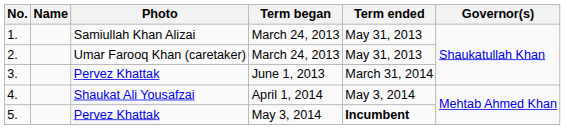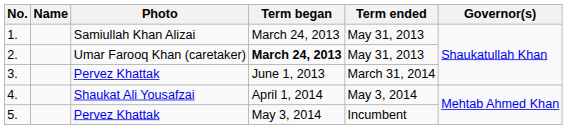(296, 54) normal -> (297, 54) bold
(377, 114) bold -> (377, 114) normal
